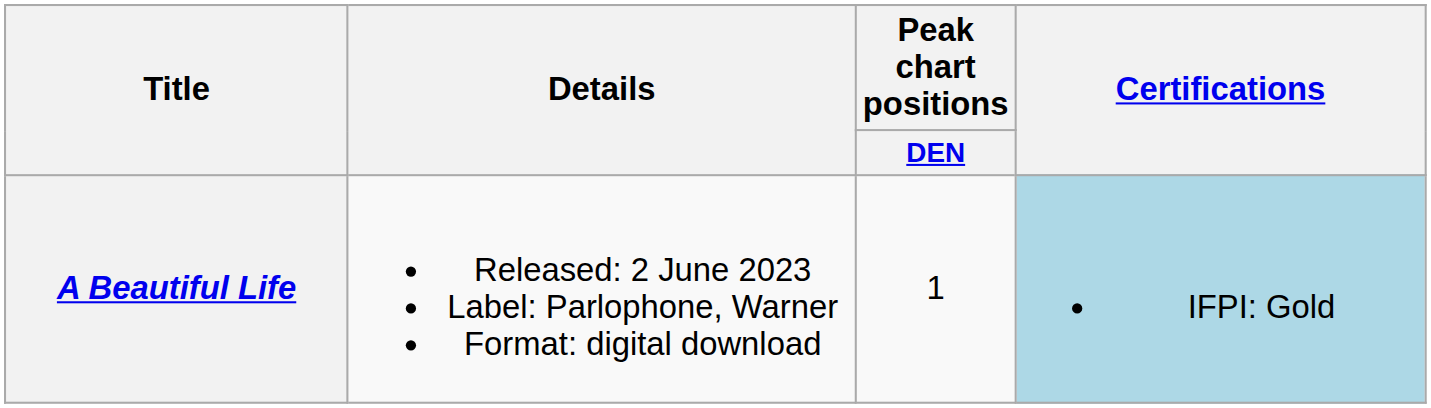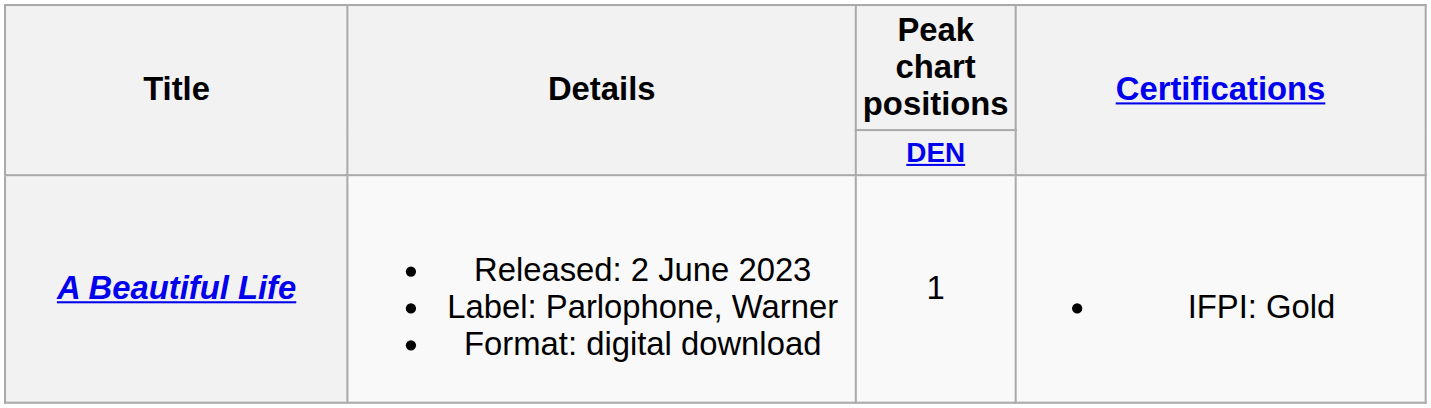(1221, 307) lightblue background -> (1221, 307) no background
